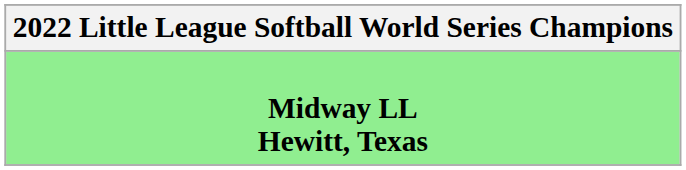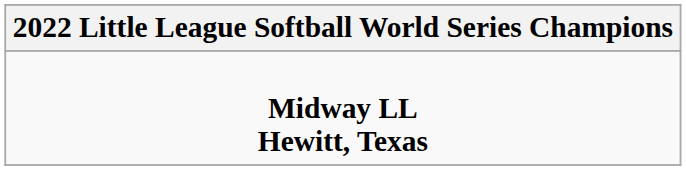(343, 107) lightgreen background -> (343, 107) no background
